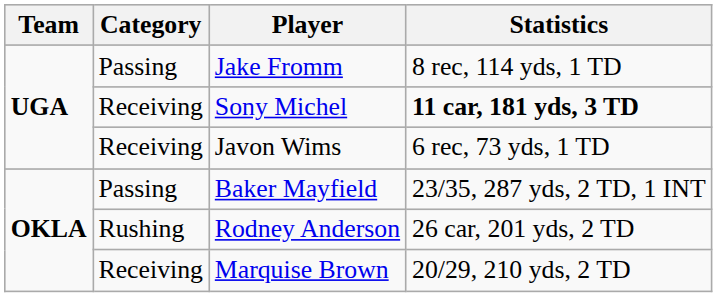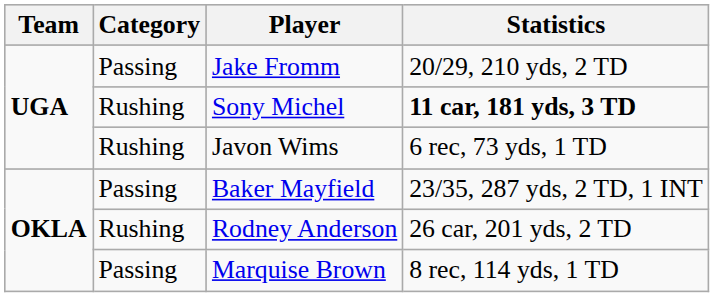(517, 65) 8 rec, 114 yds, 1 TD -> (518, 65) 20/29, 210 yds, 2 TD
(151, 106) Receiving -> (141, 106) Rushing
(151, 147) Receiving -> (141, 147) Rushing
(151, 270) Receiving -> (138, 270) Passing
(521, 270) 20/29, 210 yds, 2 TD -> (514, 270) 8 rec, 114 yds, 1 TD
